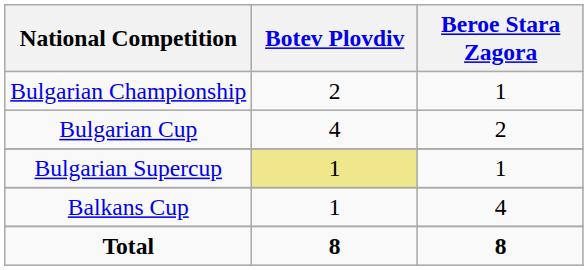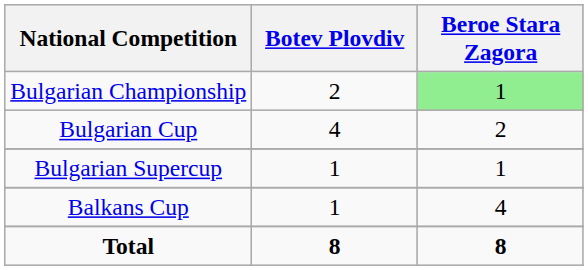(501, 90) no background -> (501, 90) lightgreen background
(335, 168) khaki background -> (335, 168) no background
